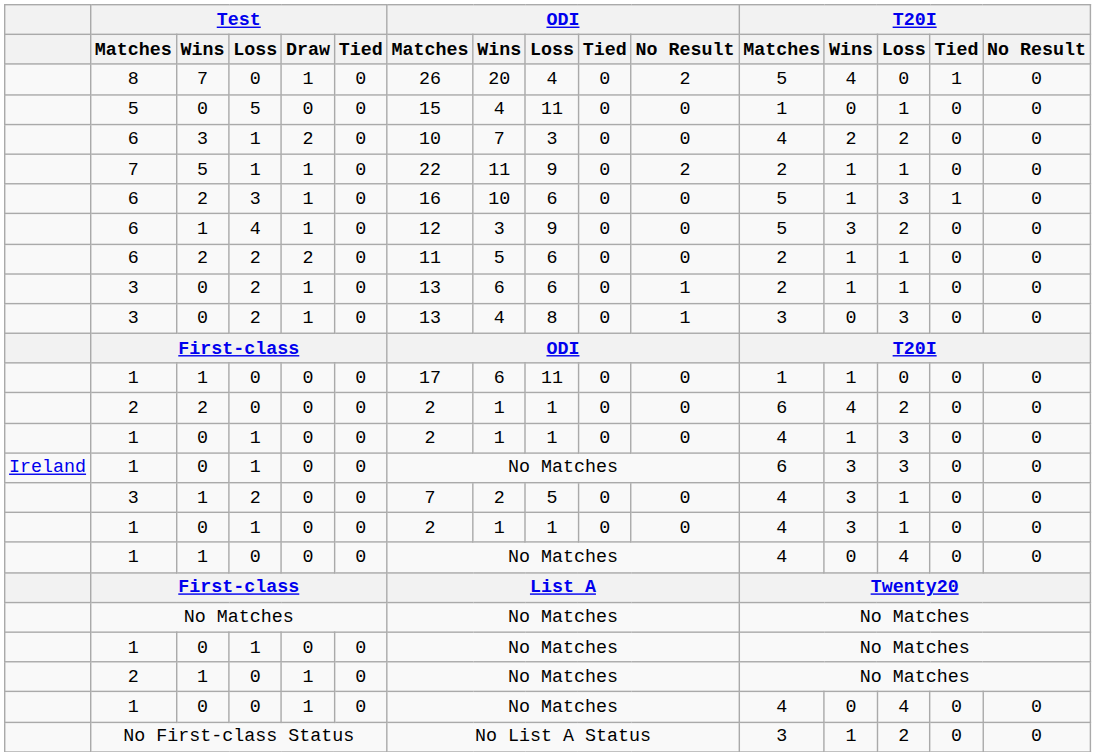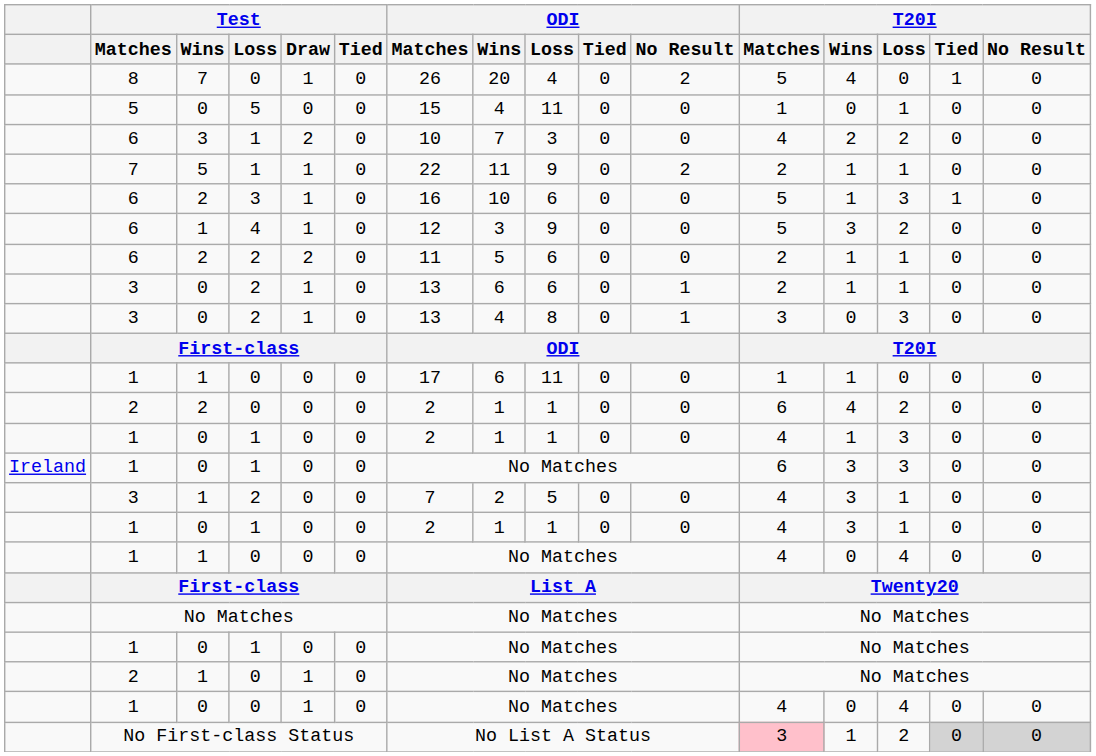(782, 737) no background -> (782, 737) pink background
(956, 737) no background -> (956, 737) lightgrey background
(1037, 737) no background -> (1037, 737) lightgrey background
